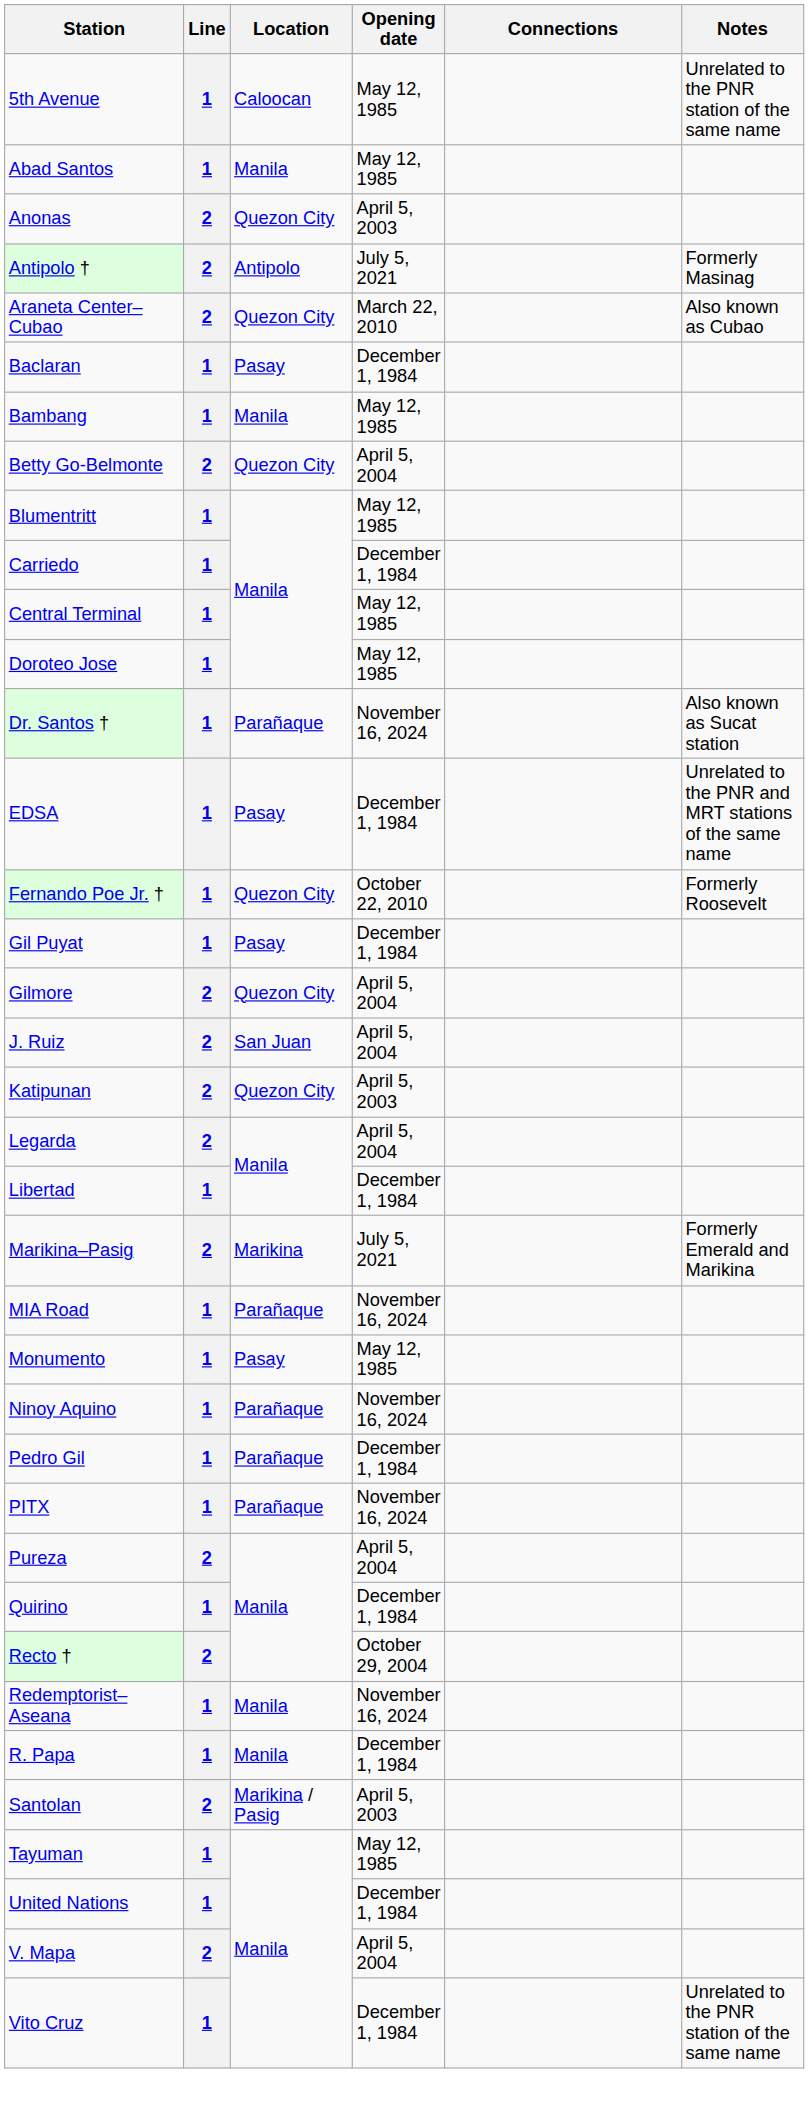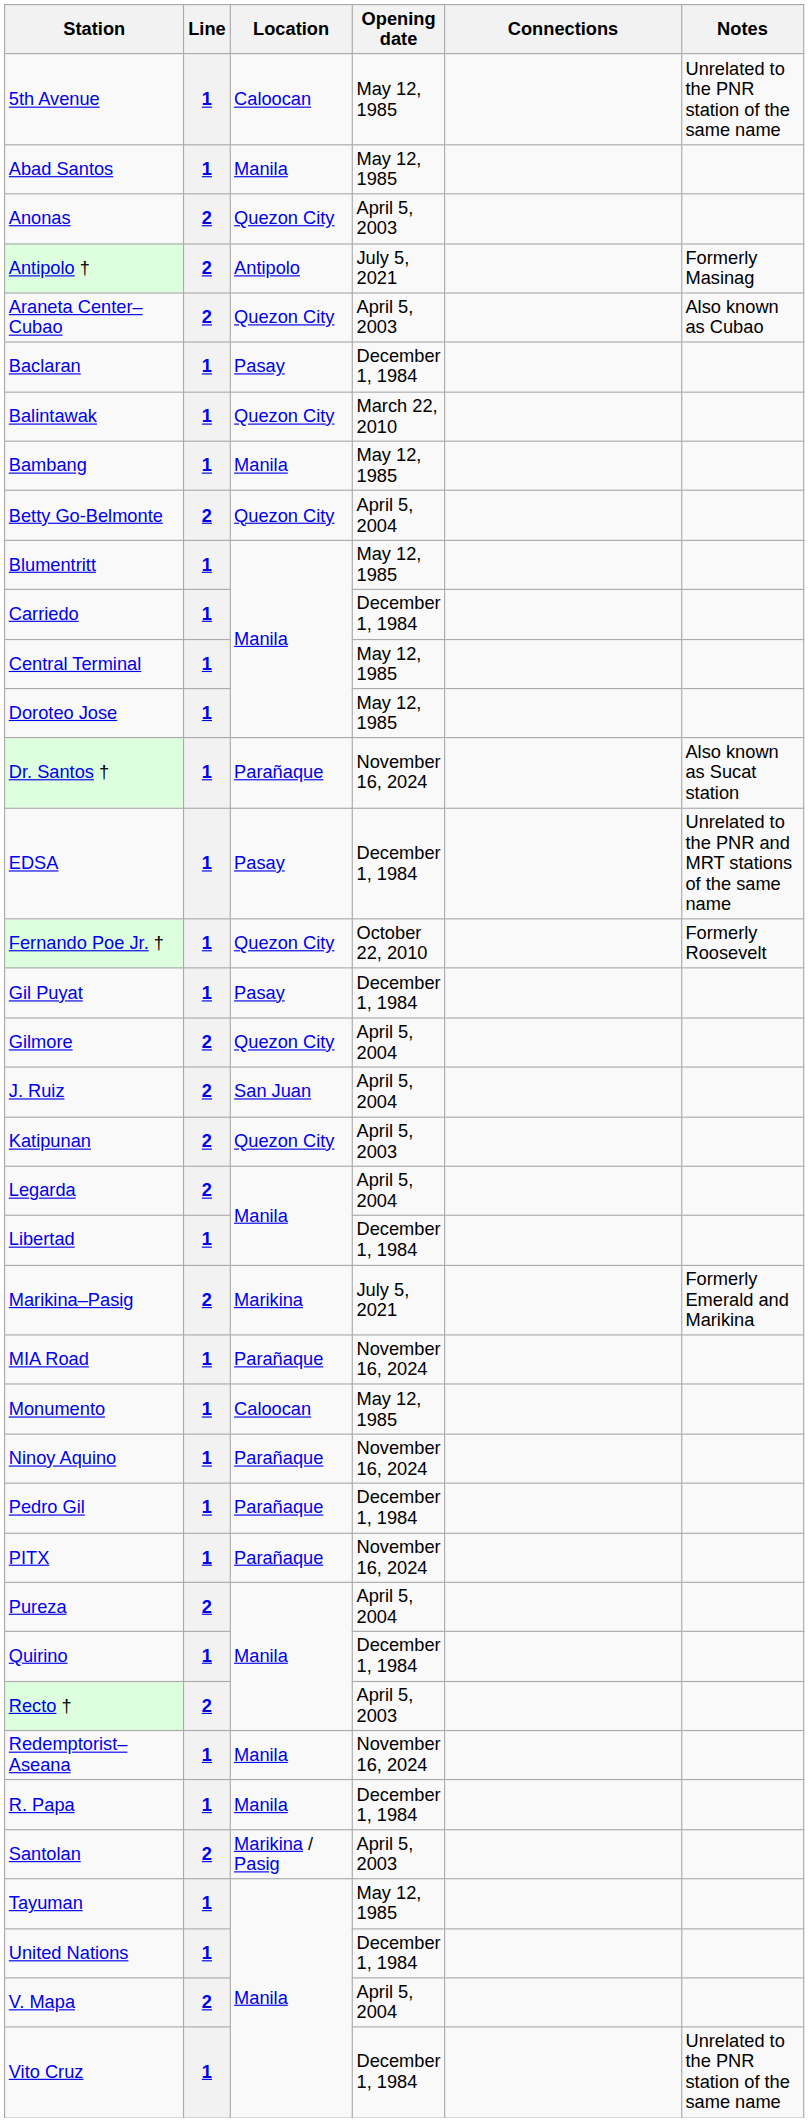(397, 317) March 22, 2010 -> (385, 317) April 5, 2003
+ row: (53, 416)
(259, 1359) Pasay -> (273, 1409) Caloocan
(392, 1656) October 29, 2004 -> (385, 1705) April 5, 2003
